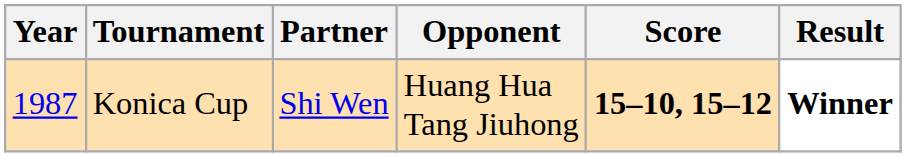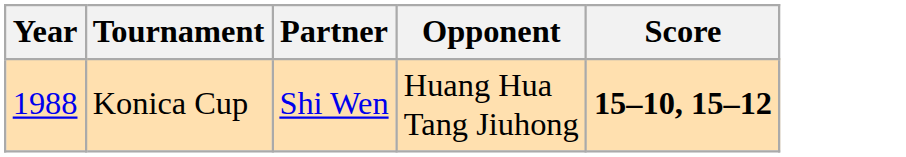- column: (840, 31)
(45, 104) 1987 -> (45, 104) 1988
